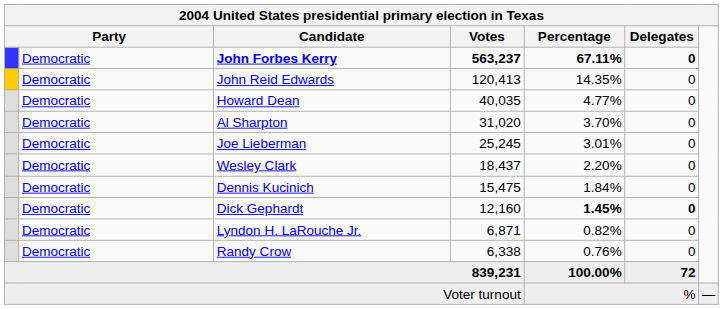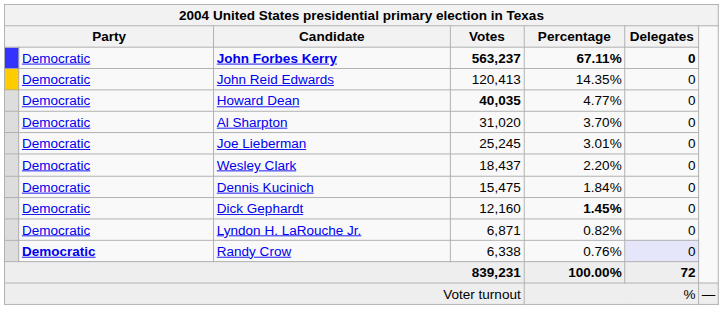(500, 101) normal -> (500, 101) bold
(692, 208) bold -> (692, 208) normal
(56, 251) normal -> (59, 251) bold
(692, 251) no background -> (692, 251) lavender background
